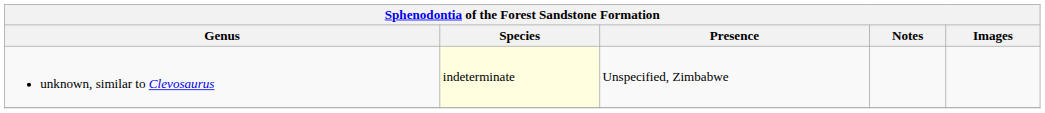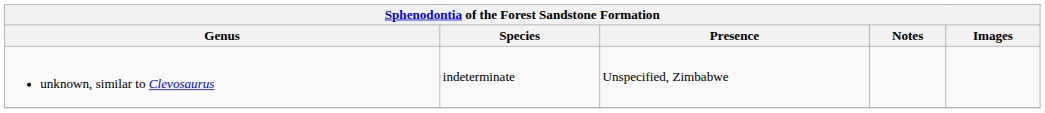(479, 77) lightyellow background -> (479, 77) no background
